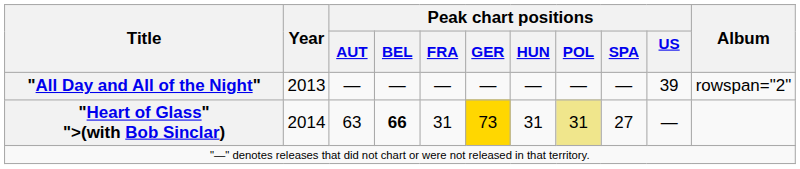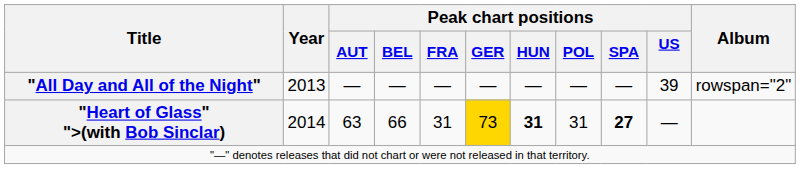(397, 122) bold -> (397, 122) normal
(533, 122) normal -> (533, 122) bold
(578, 122) khaki background -> (578, 122) no background
(624, 122) normal -> (624, 122) bold
